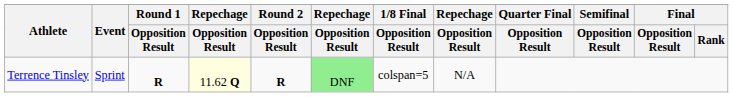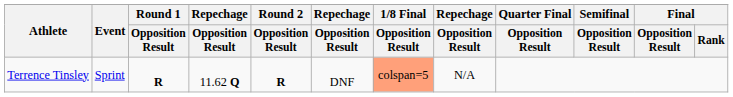(220, 82) lightyellow background -> (220, 82) no background
(342, 82) lightgreen background -> (342, 82) no background
(403, 75) no background -> (403, 75) lightsalmon background
